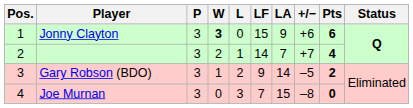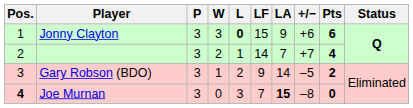(219, 34) bold -> (219, 34) normal
(240, 34) normal -> (240, 34) bold
(20, 93) normal -> (20, 93) bold
(283, 93) normal -> (283, 93) bold
